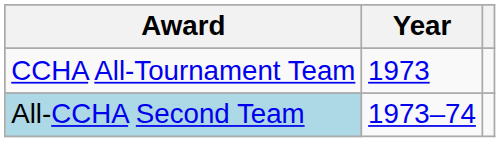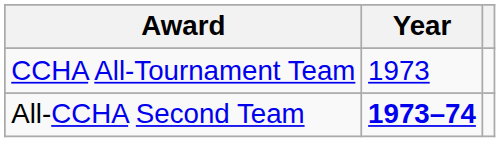(158, 114) lightblue background -> (158, 114) no background
(422, 114) normal -> (422, 114) bold
